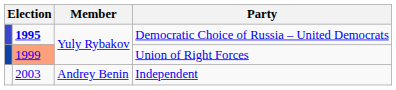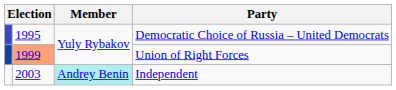(28, 34) bold -> (28, 34) normal
(93, 74) no background -> (93, 74) paleturquoise background
